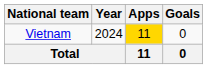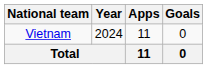(144, 34) gold background -> (144, 34) no background
